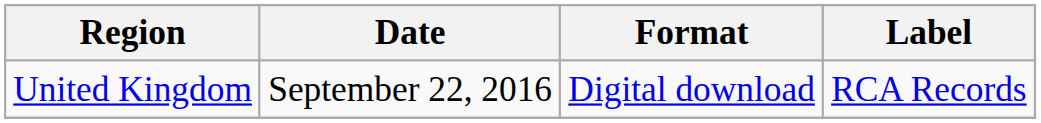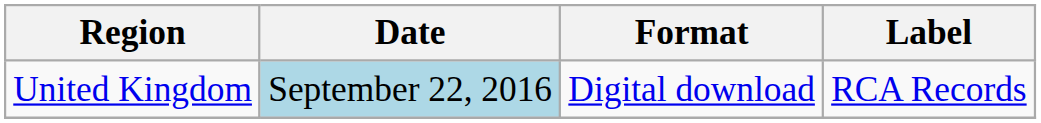(410, 88) no background -> (410, 88) lightblue background
